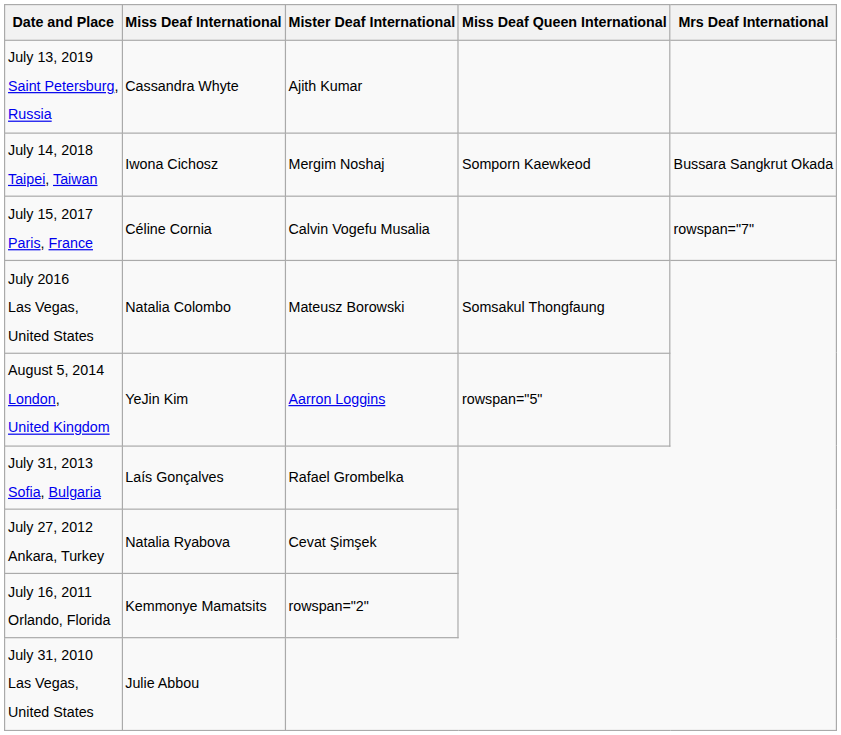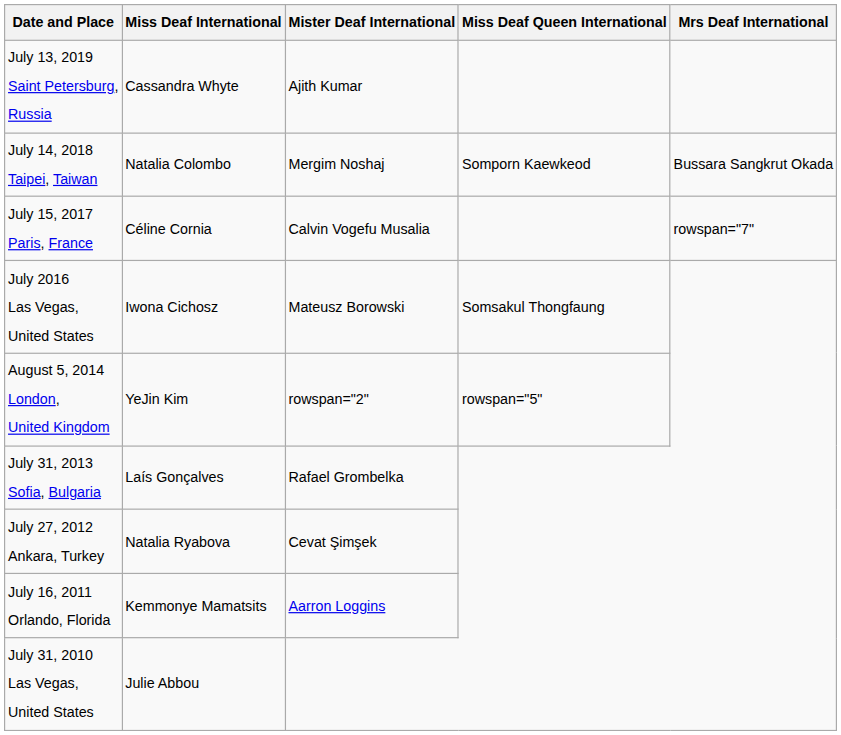(172, 165) Iwona Cichosz -> (178, 165) Natalia Colombo
(178, 307) Natalia Colombo -> (172, 307) Iwona Cichosz
(337, 399) Aarron Loggins -> (329, 399) rowspan="2"
(329, 606) rowspan="2" -> (337, 606) Aarron Loggins
